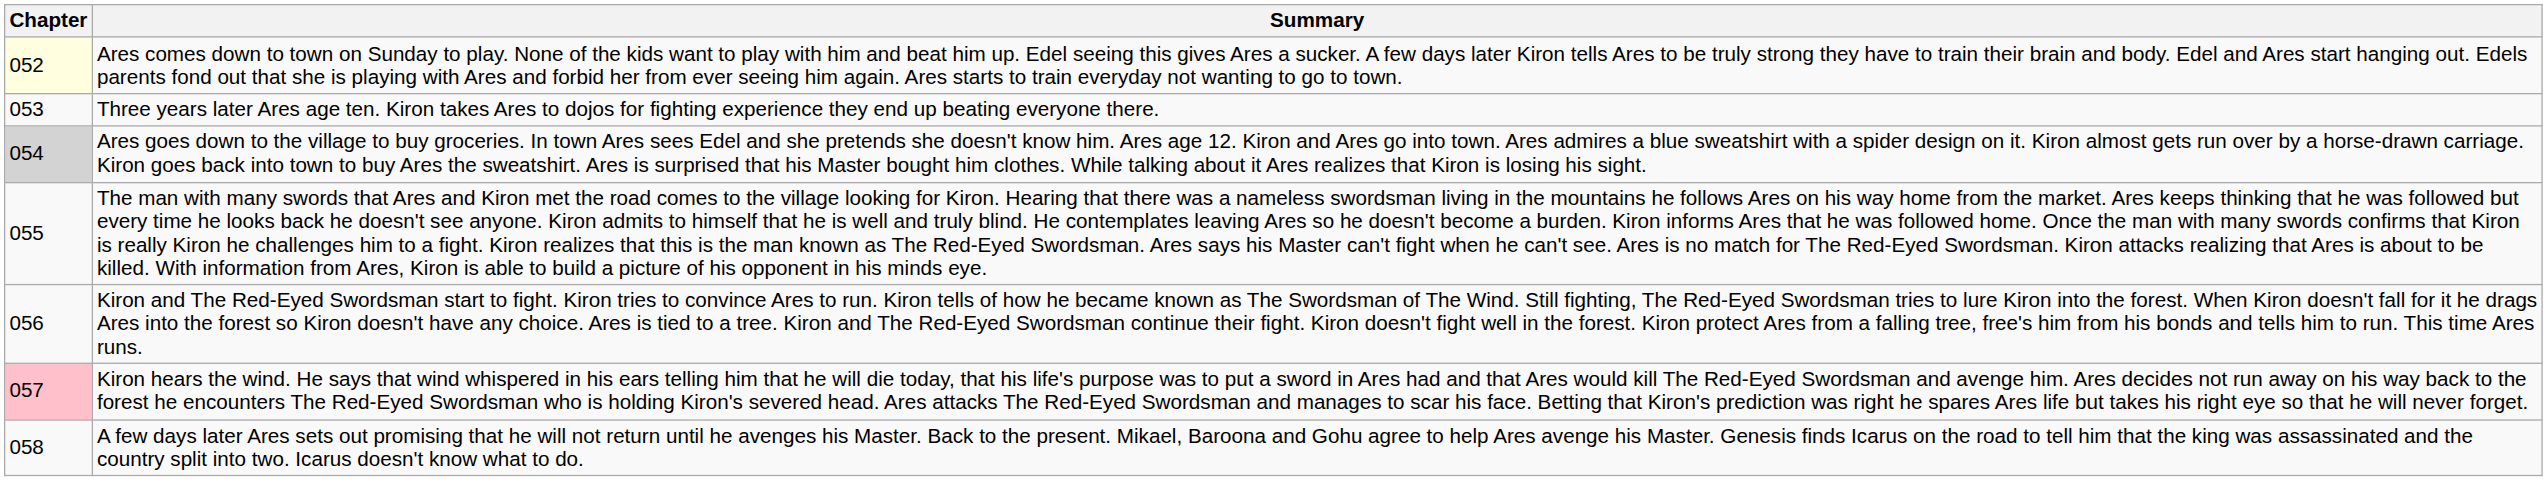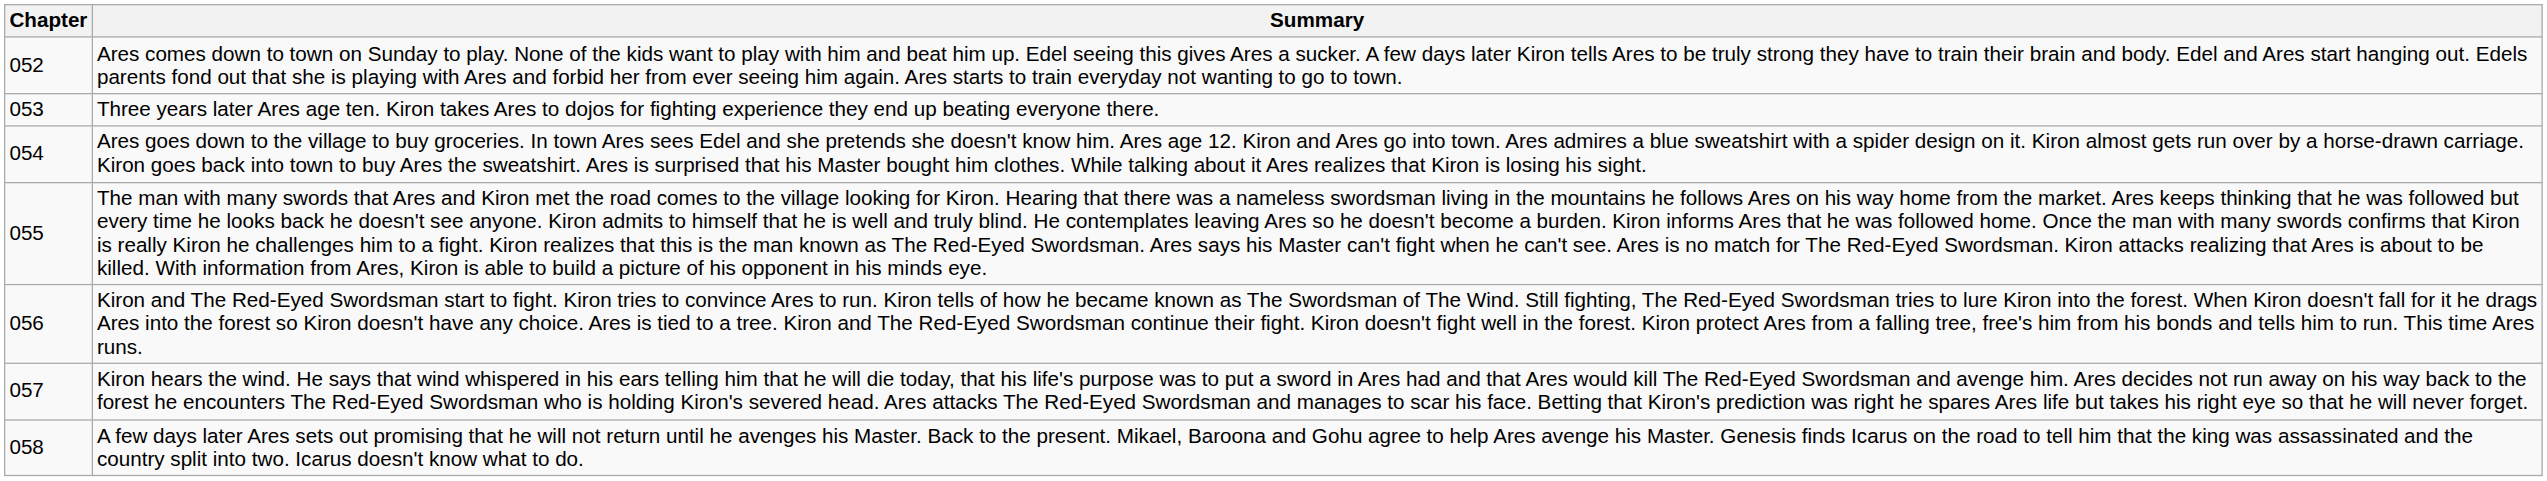(27, 65) lightyellow background -> (27, 65) no background
(27, 153) lightgrey background -> (27, 153) no background
(27, 391) pink background -> (27, 391) no background
